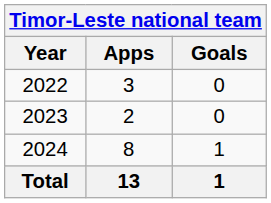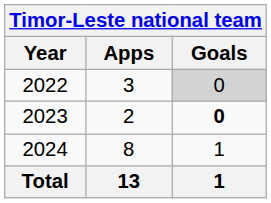(219, 85) no background -> (219, 85) lightgrey background
(219, 117) normal -> (219, 117) bold
